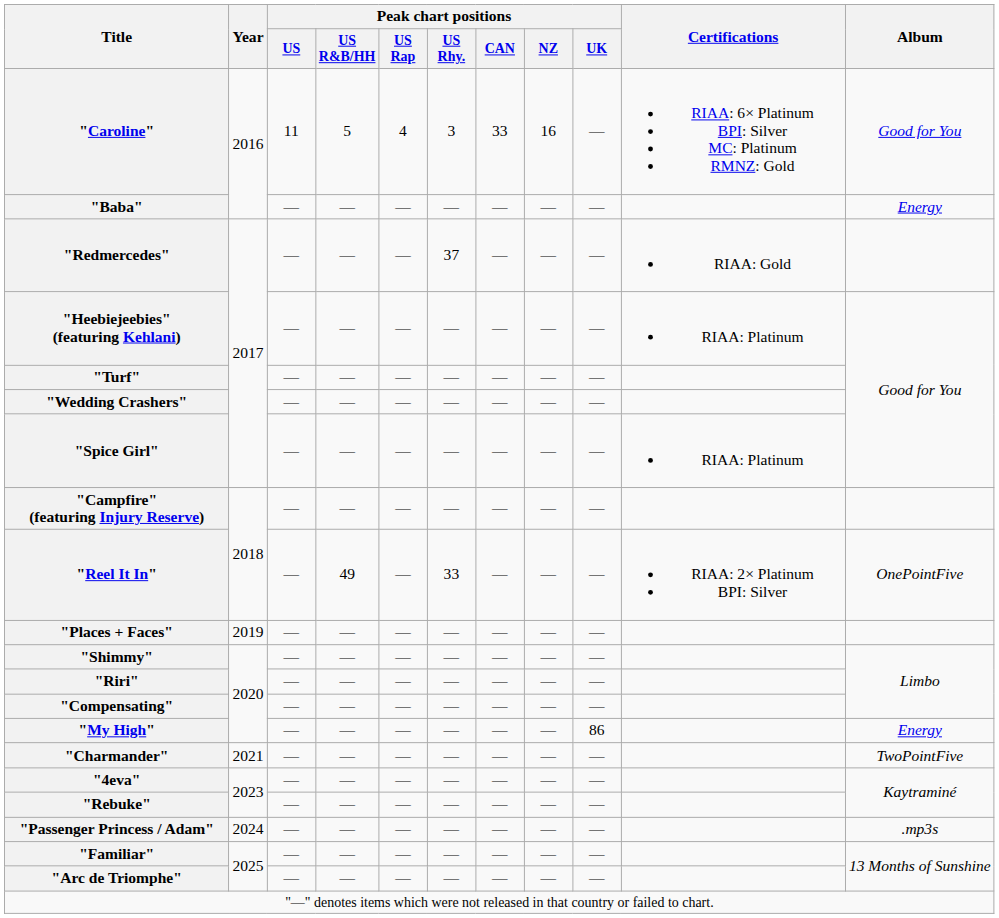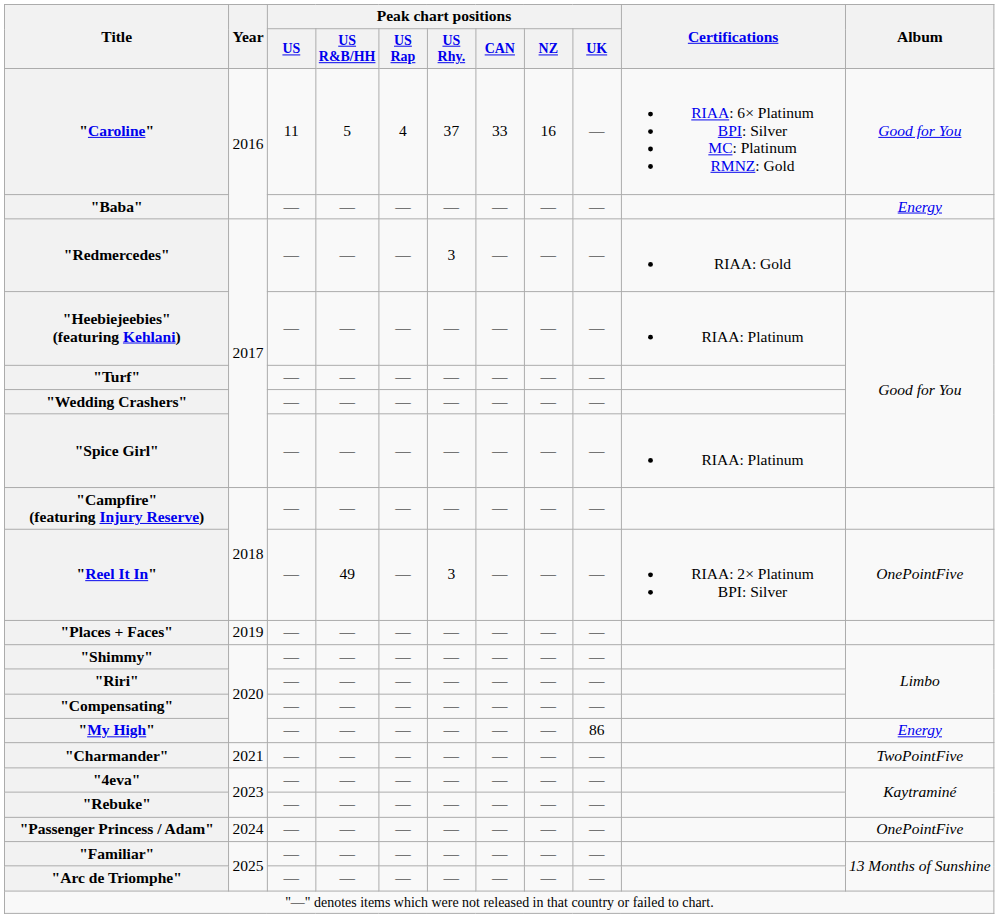(451, 131) 3 -> (451, 131) 37
(451, 255) 37 -> (451, 255) 3
(451, 574) 33 -> (451, 574) 3
(920, 829) .mp3s -> (920, 829) OnePointFive
